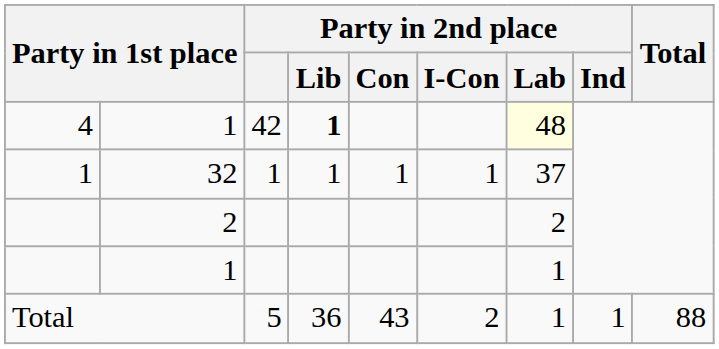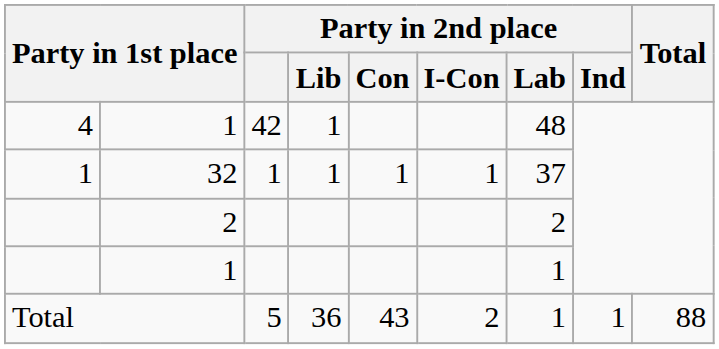(334, 125) bold -> (334, 125) normal
(551, 125) lightyellow background -> (551, 125) no background
